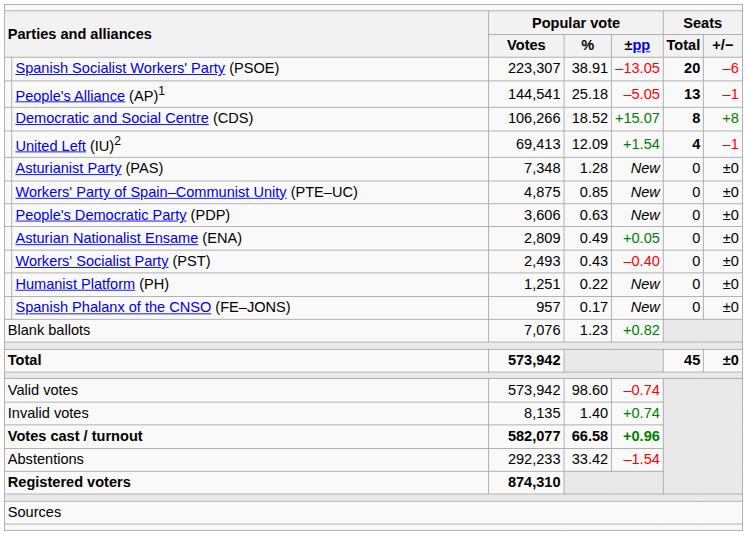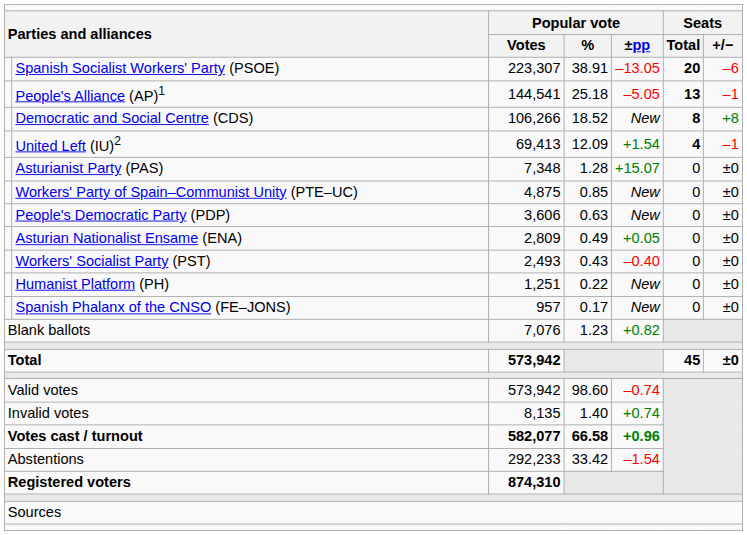(637, 119) +15.07 -> (645, 119) New
(645, 169) New -> (637, 169) +15.07
